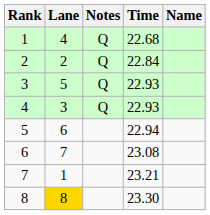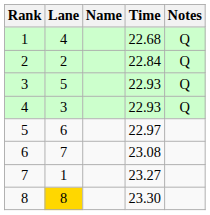columns swapped: (184, 15) <-> (103, 15)
(143, 130) 22.94 -> (145, 130) 22.97
(143, 175) 23.21 -> (145, 175) 23.27
